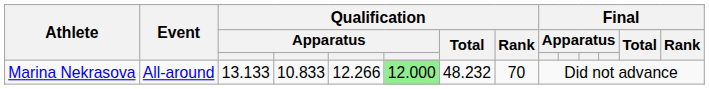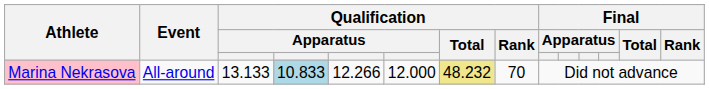(72, 73) no background -> (72, 73) pink background
(301, 73) no background -> (301, 73) lightblue background
(412, 73) lightgreen background -> (412, 73) no background
(467, 73) no background -> (467, 73) khaki background
